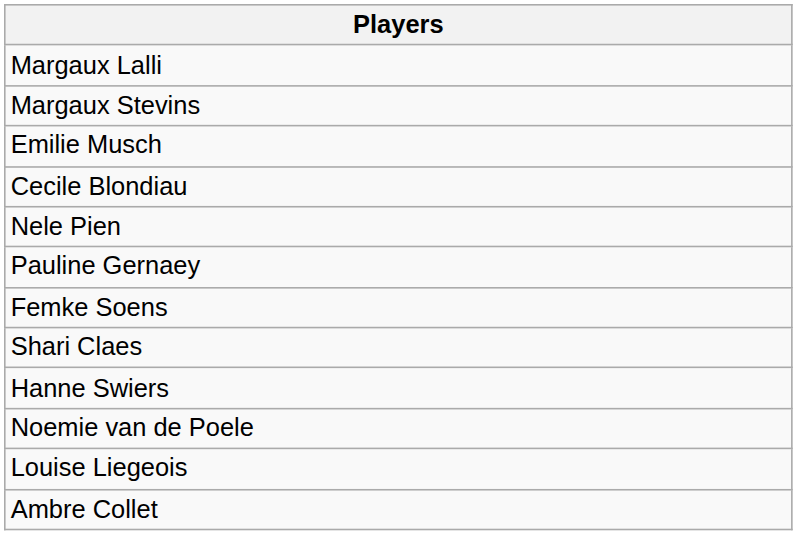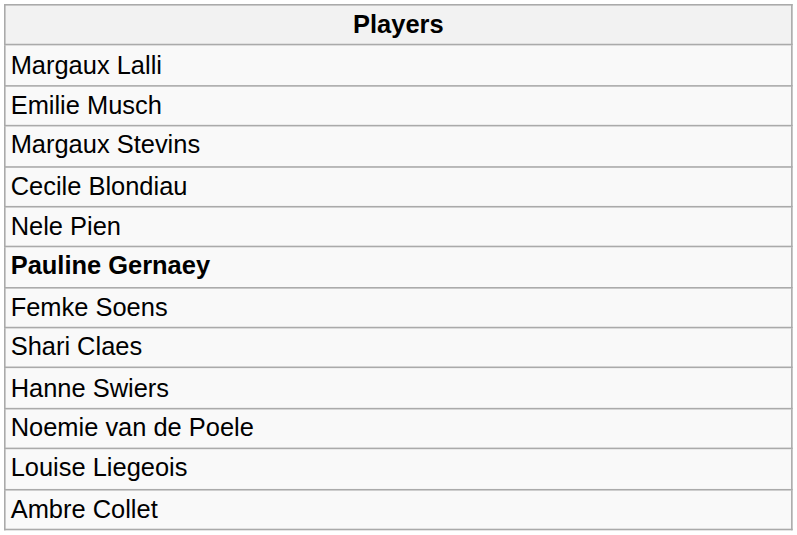(105, 105) Margaux Stevins -> (86, 105) Emilie Musch
(86, 145) Emilie Musch -> (105, 145) Margaux Stevins
(105, 266) normal -> (110, 266) bold
